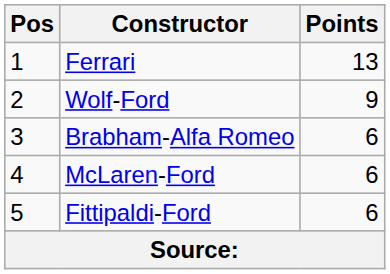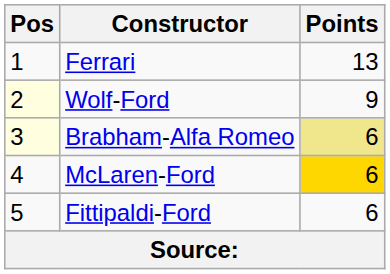(17, 99) no background -> (17, 99) lightyellow background
(17, 137) no background -> (17, 137) lightyellow background
(372, 137) no background -> (372, 137) khaki background
(372, 175) no background -> (372, 175) gold background
